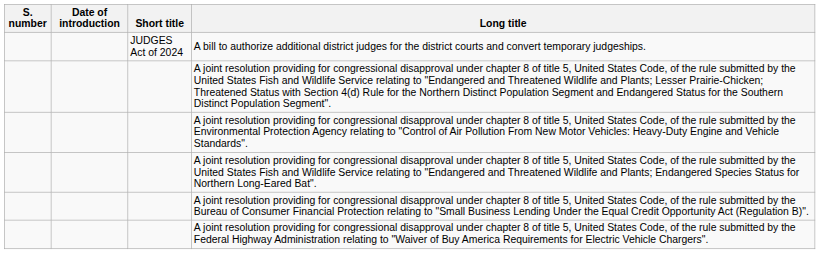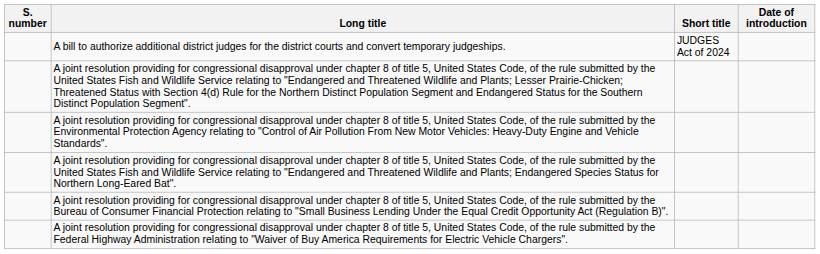columns swapped: (90, 18) <-> (503, 24)
